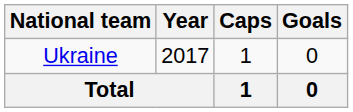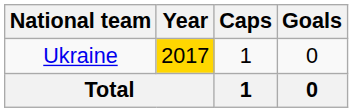(185, 55) no background -> (185, 55) gold background
